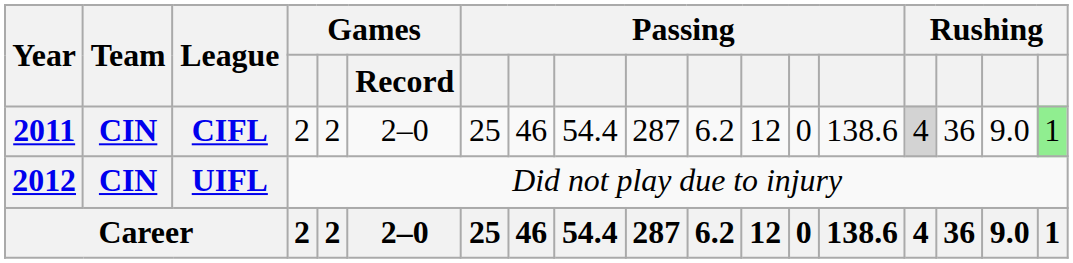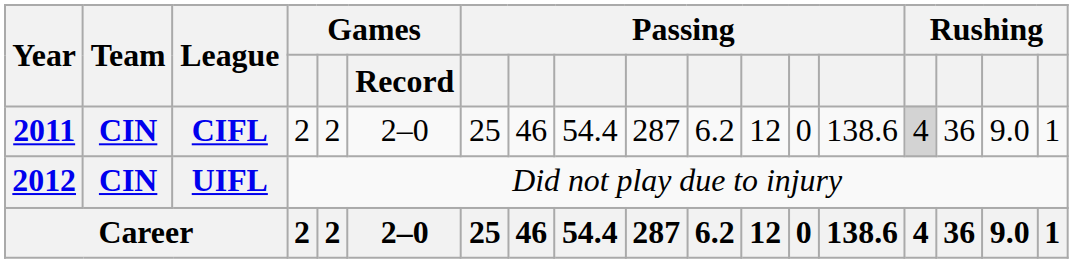(1052, 130) lightgreen background -> (1052, 130) no background
